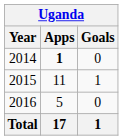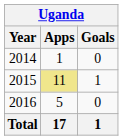(59, 59) bold -> (59, 59) normal
(59, 80) no background -> (59, 80) khaki background
